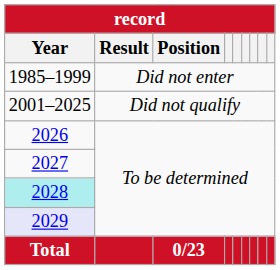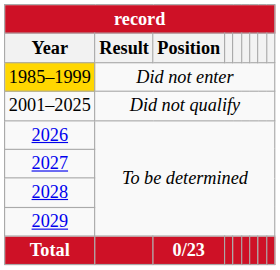(50, 76) no background -> (50, 76) gold background
(50, 192) paleturquoise background -> (50, 192) no background
(50, 221) lavender background -> (50, 221) no background
